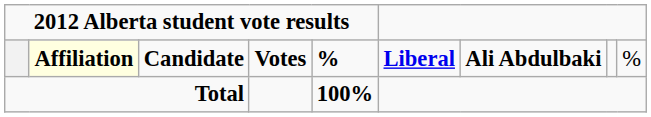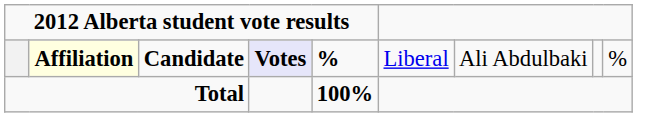(280, 58) no background -> (280, 58) lavender background
(419, 58) bold -> (416, 58) normal
(533, 58) bold -> (523, 58) normal
